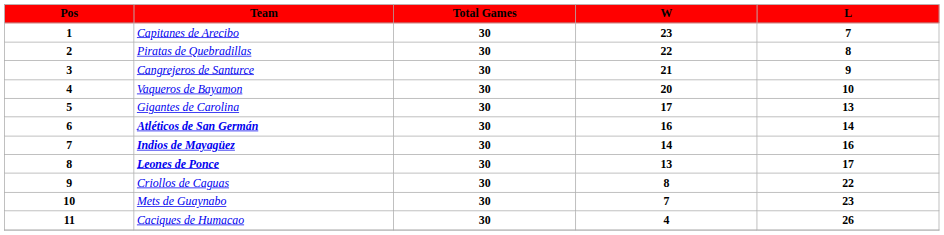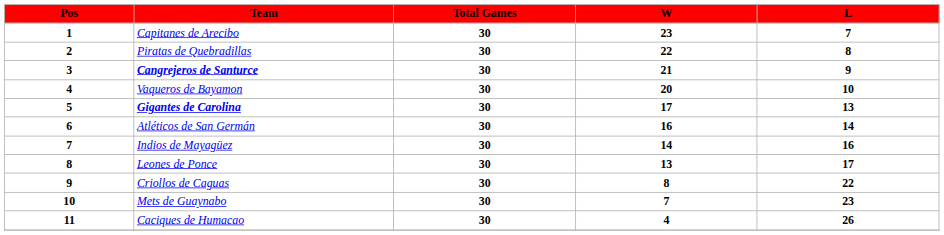(195, 70) normal -> (197, 70) bold
(188, 107) normal -> (189, 107) bold
(198, 126) bold -> (196, 126) normal
(186, 145) bold -> (185, 145) normal
(178, 164) bold -> (177, 164) normal
